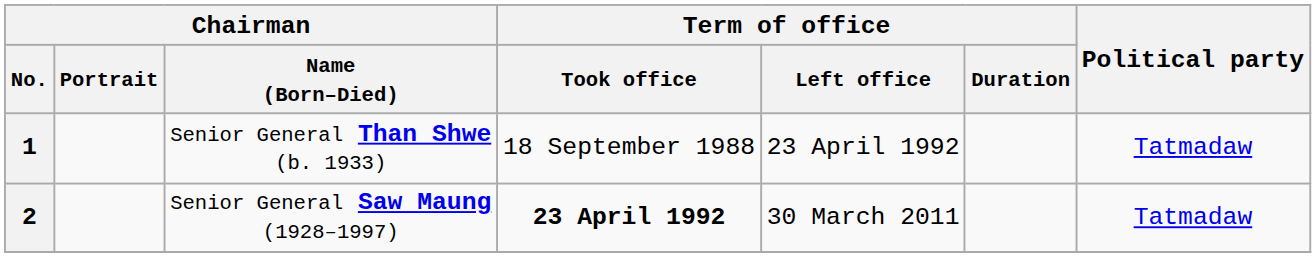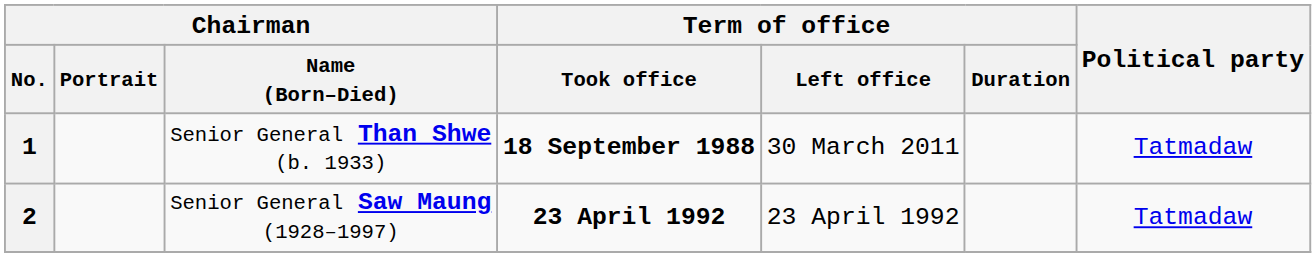(629, 148) normal -> (629, 148) bold
(863, 148) 23 April 1992 -> (863, 148) 30 March 2011
(863, 217) 30 March 2011 -> (863, 217) 23 April 1992
